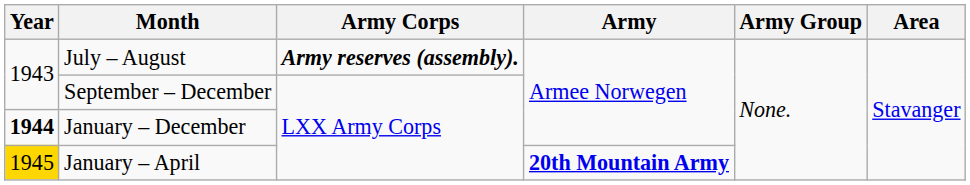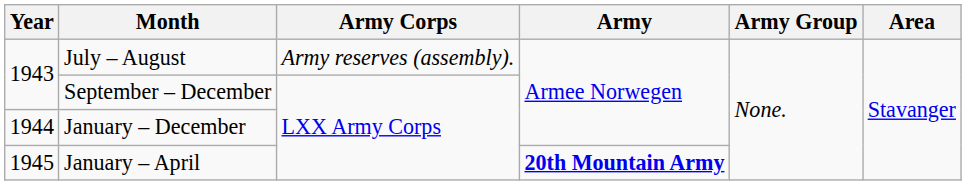(400, 57) bold -> (398, 57) normal
(32, 127) bold -> (32, 127) normal
(32, 162) gold background -> (32, 162) no background
